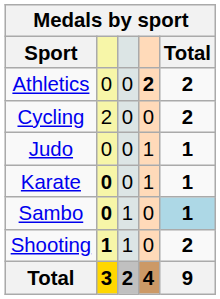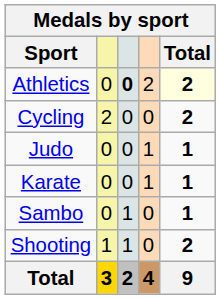(128, 85) normal -> (128, 85) bold
(148, 85) bold -> (148, 85) normal
(187, 85) no background -> (187, 85) lightyellow background
(106, 181) bold -> (106, 181) normal
(106, 213) bold -> (106, 213) normal
(187, 213) lightblue background -> (187, 213) no background
(106, 245) bold -> (106, 245) normal
